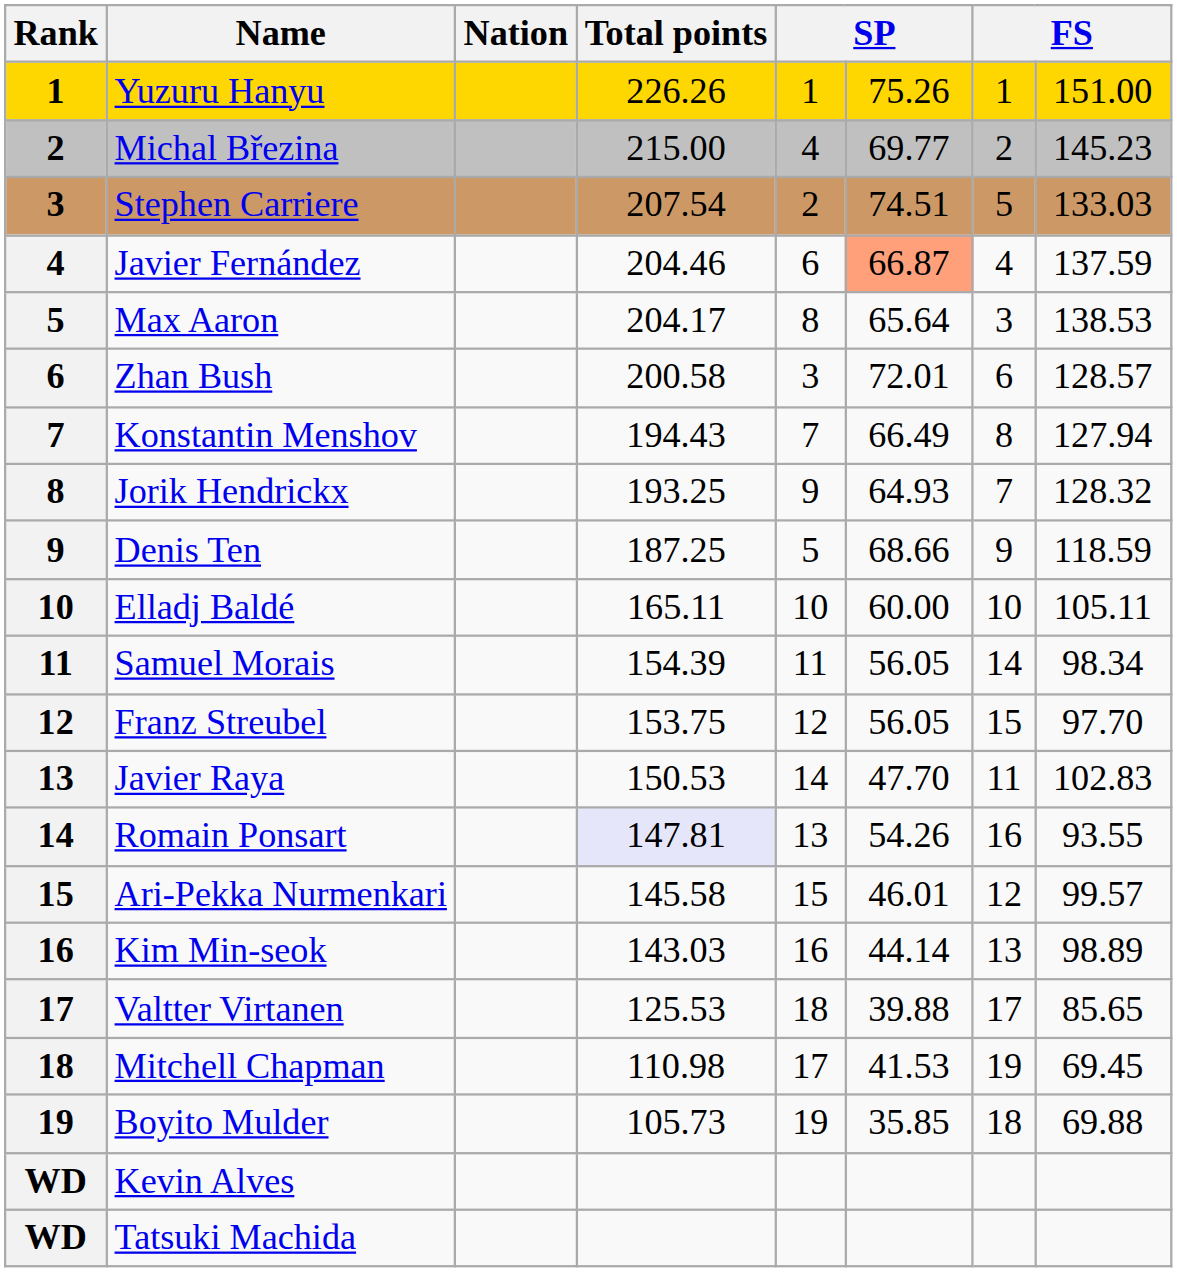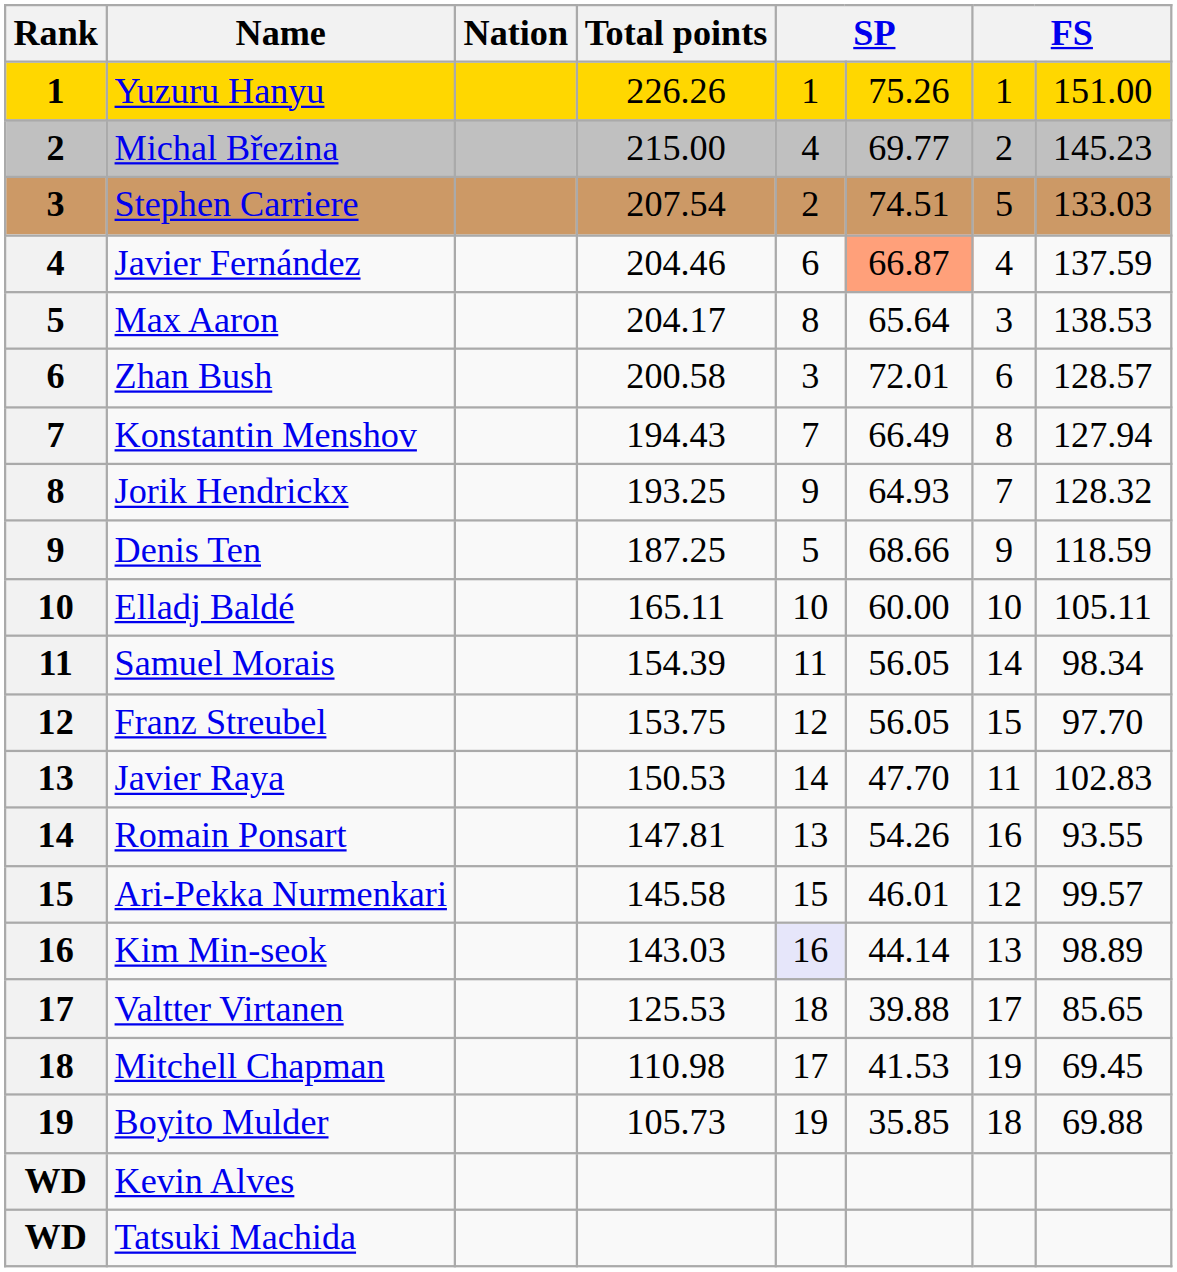(676, 836) lavender background -> (676, 836) no background
(810, 950) no background -> (810, 950) lavender background
